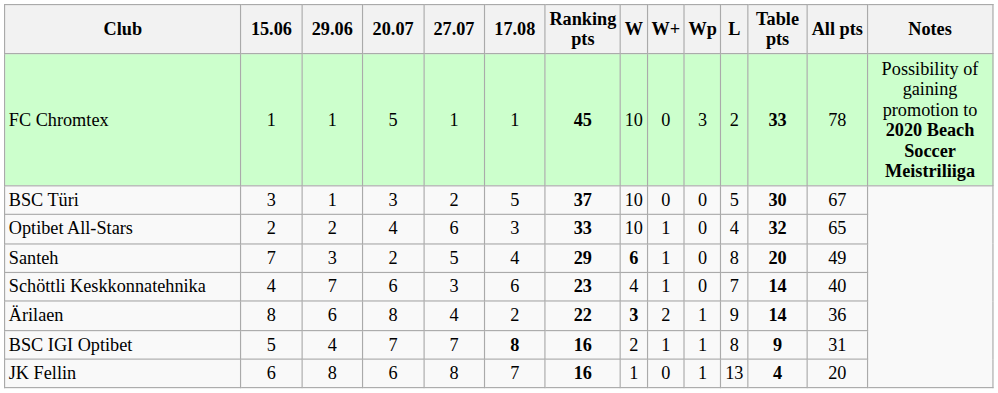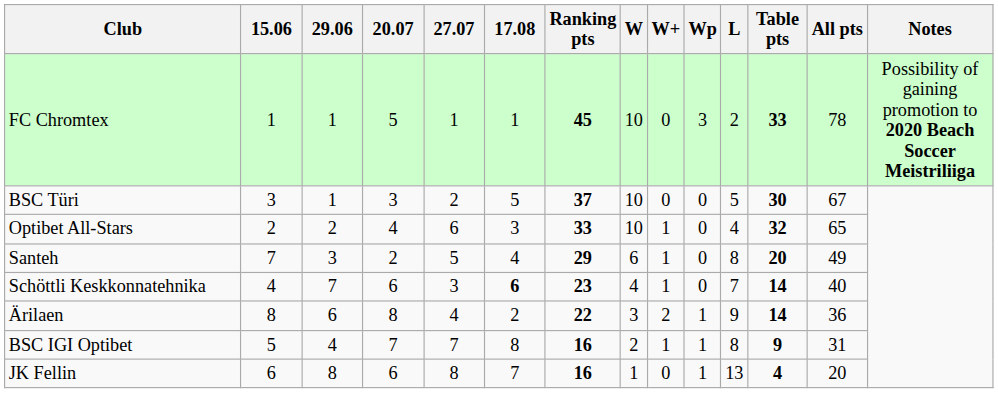(634, 257) bold -> (634, 257) normal
(515, 286) normal -> (515, 286) bold
(634, 315) bold -> (634, 315) normal
(515, 344) bold -> (515, 344) normal
